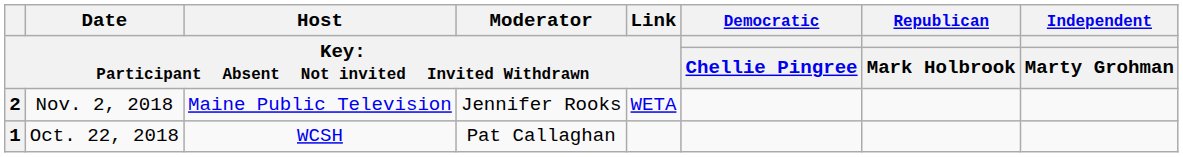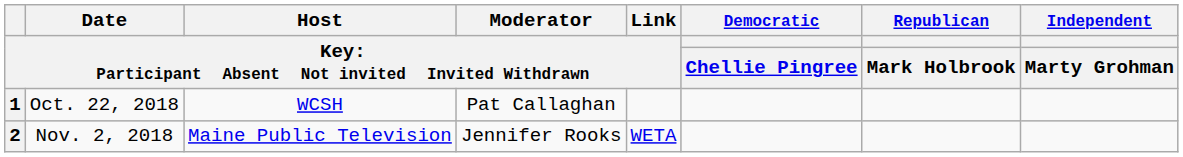rows swapped: (15, 136) <-> (15, 105)
